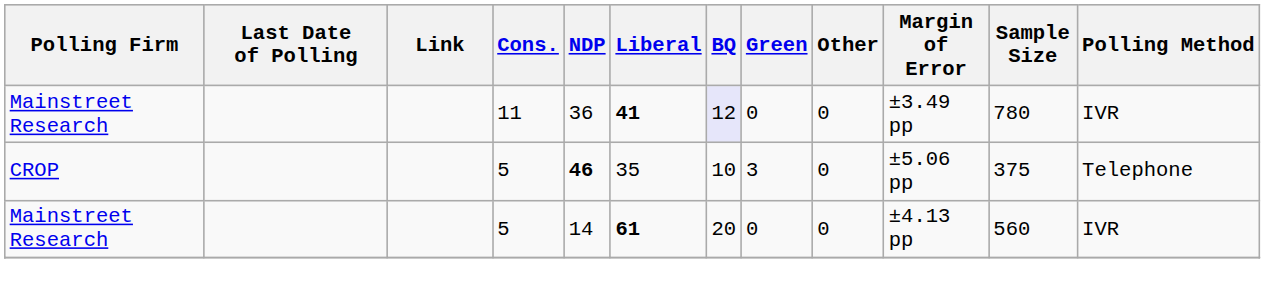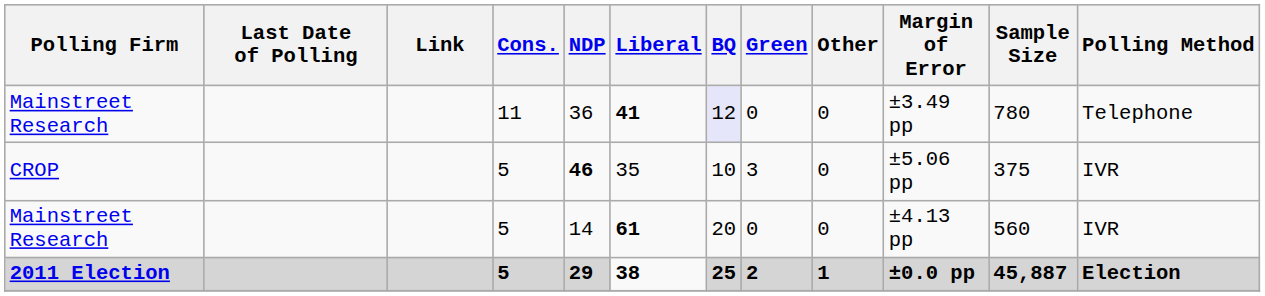(1101, 114) IVR -> (1138, 114) Telephone
(1138, 171) Telephone -> (1101, 171) IVR
+ row: (90, 274)
